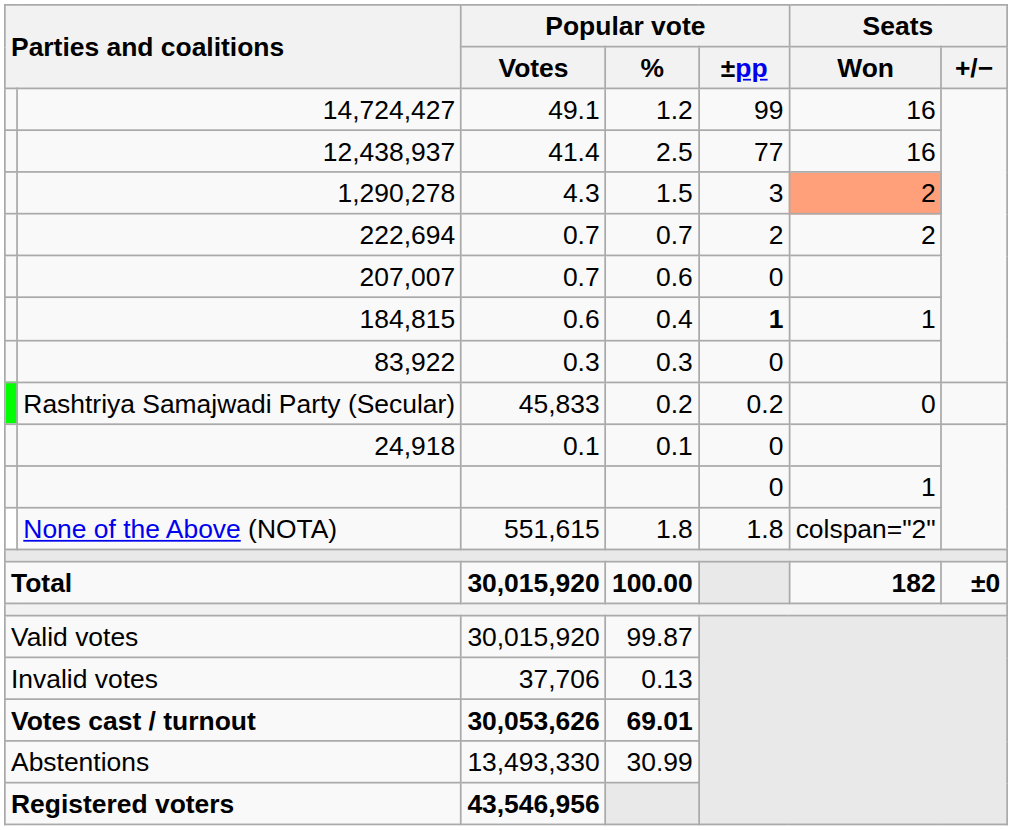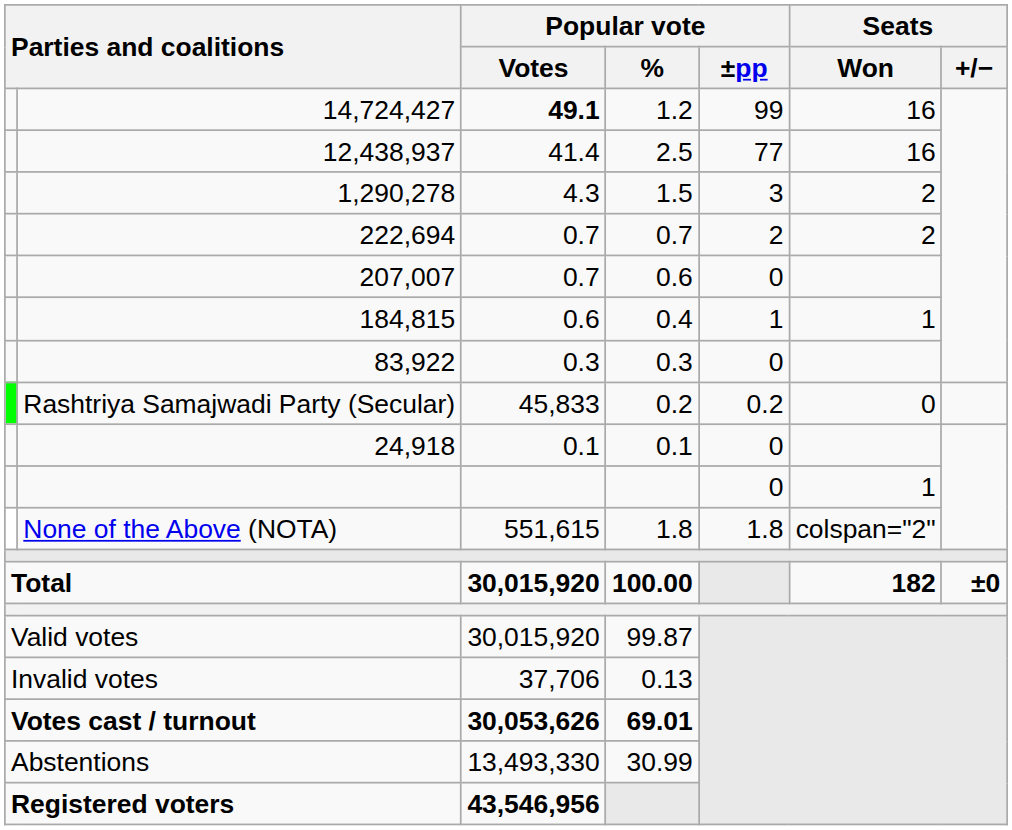(574, 110) normal -> (574, 110) bold
(928, 193) lightsalmon background -> (928, 193) no background
(776, 319) bold -> (776, 319) normal
